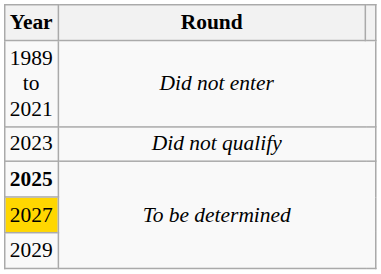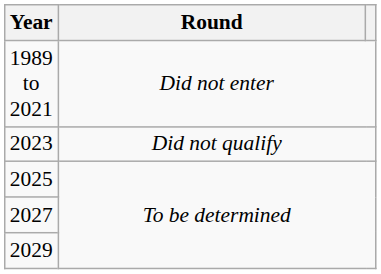(31, 179) bold -> (31, 179) normal
(31, 214) gold background -> (31, 214) no background
